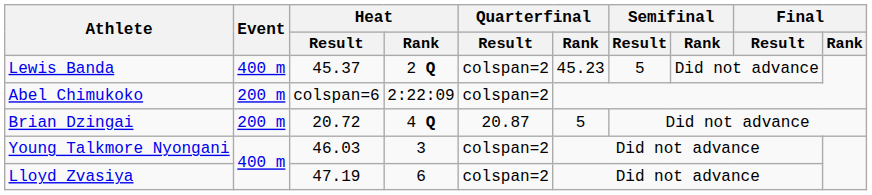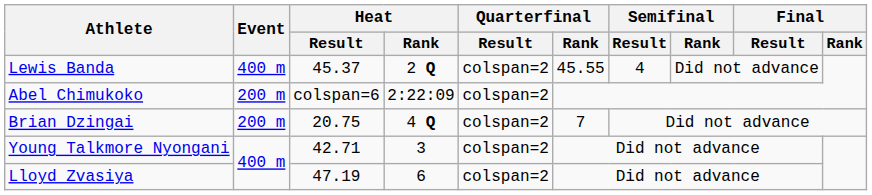(581, 69) 45.23 -> (581, 69) 45.55
(640, 69) 5 -> (640, 69) 4
(336, 123) 20.72 -> (336, 123) 20.75
(506, 123) 20.87 -> (506, 123) colspan=2
(581, 123) 5 -> (581, 123) 7
(336, 149) 46.03 -> (336, 149) 42.71
